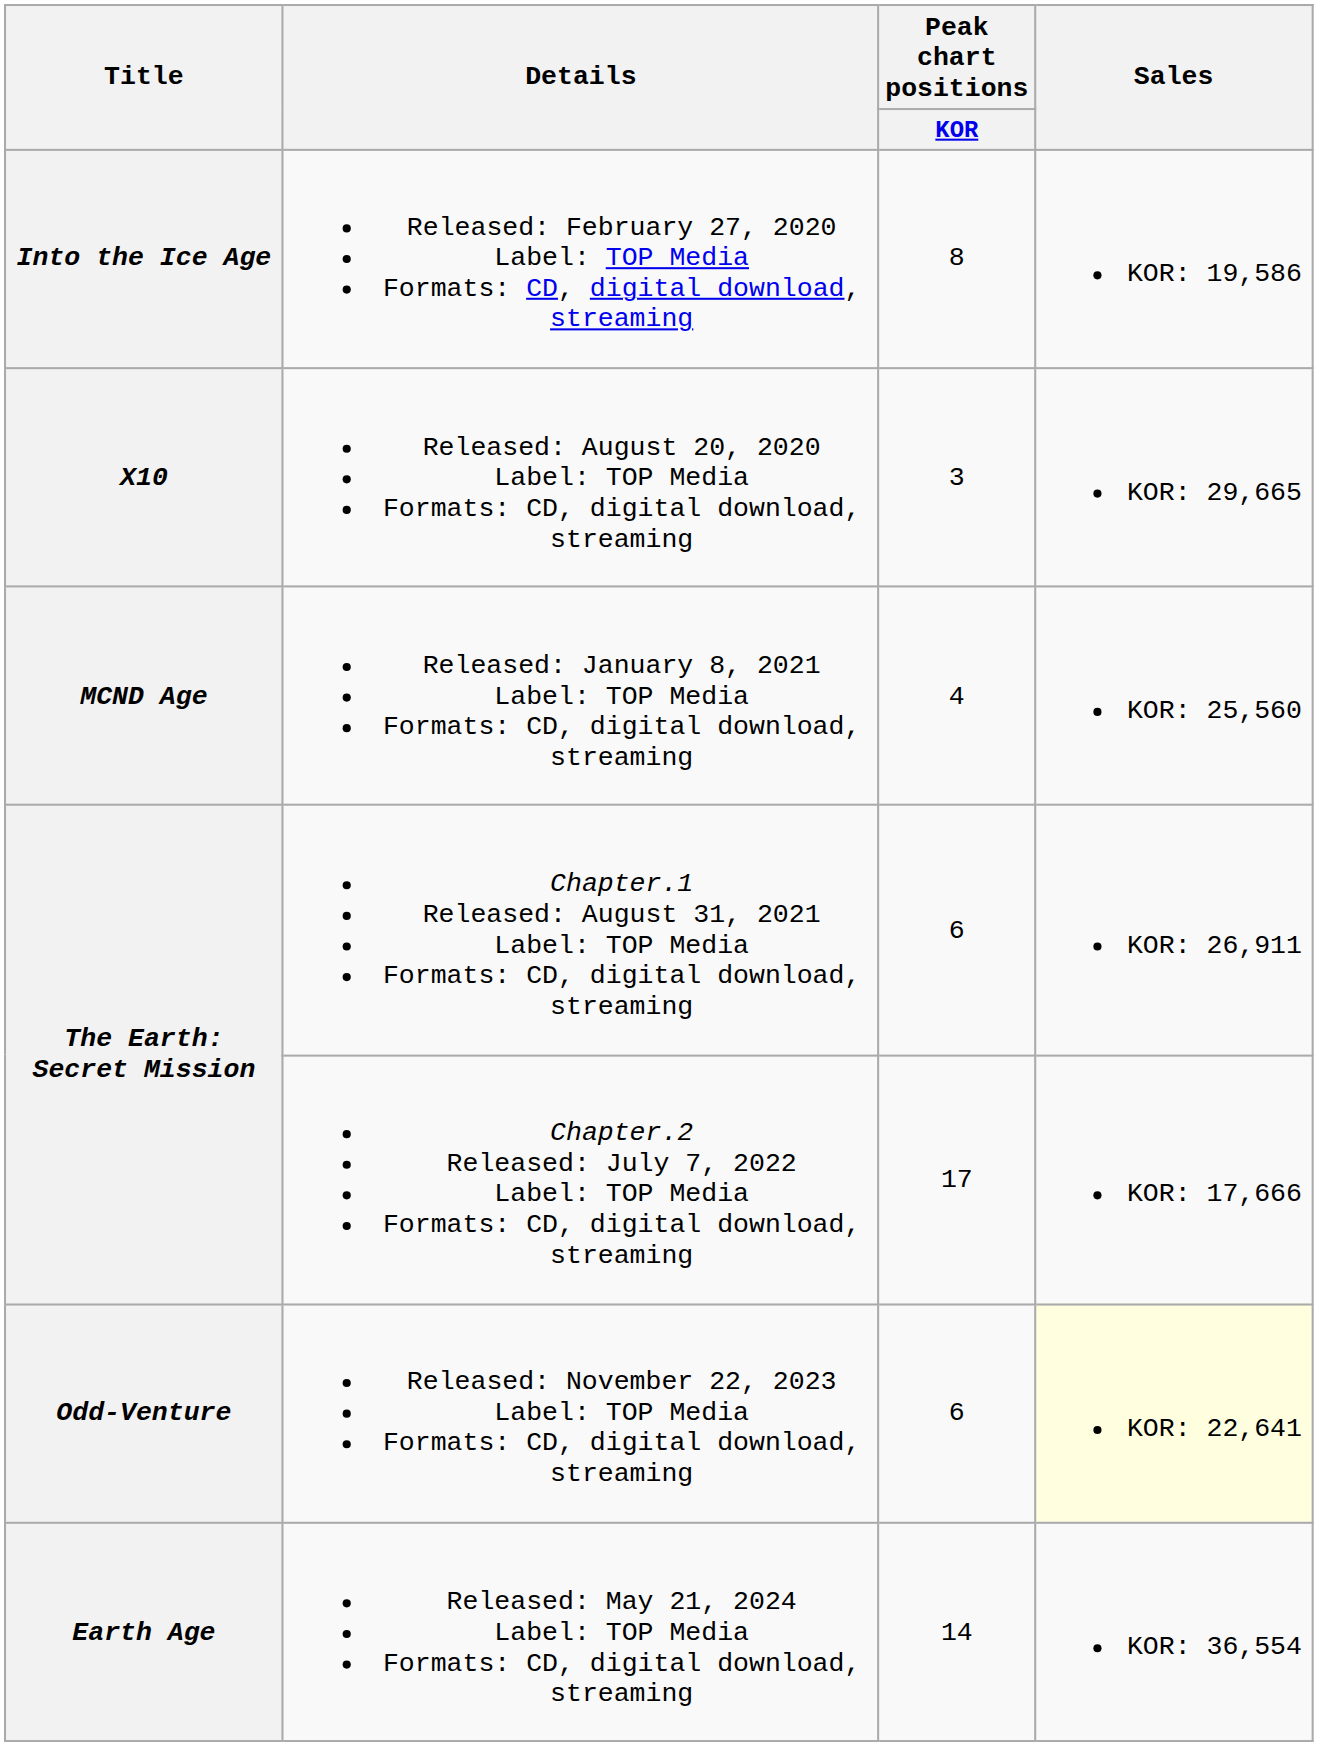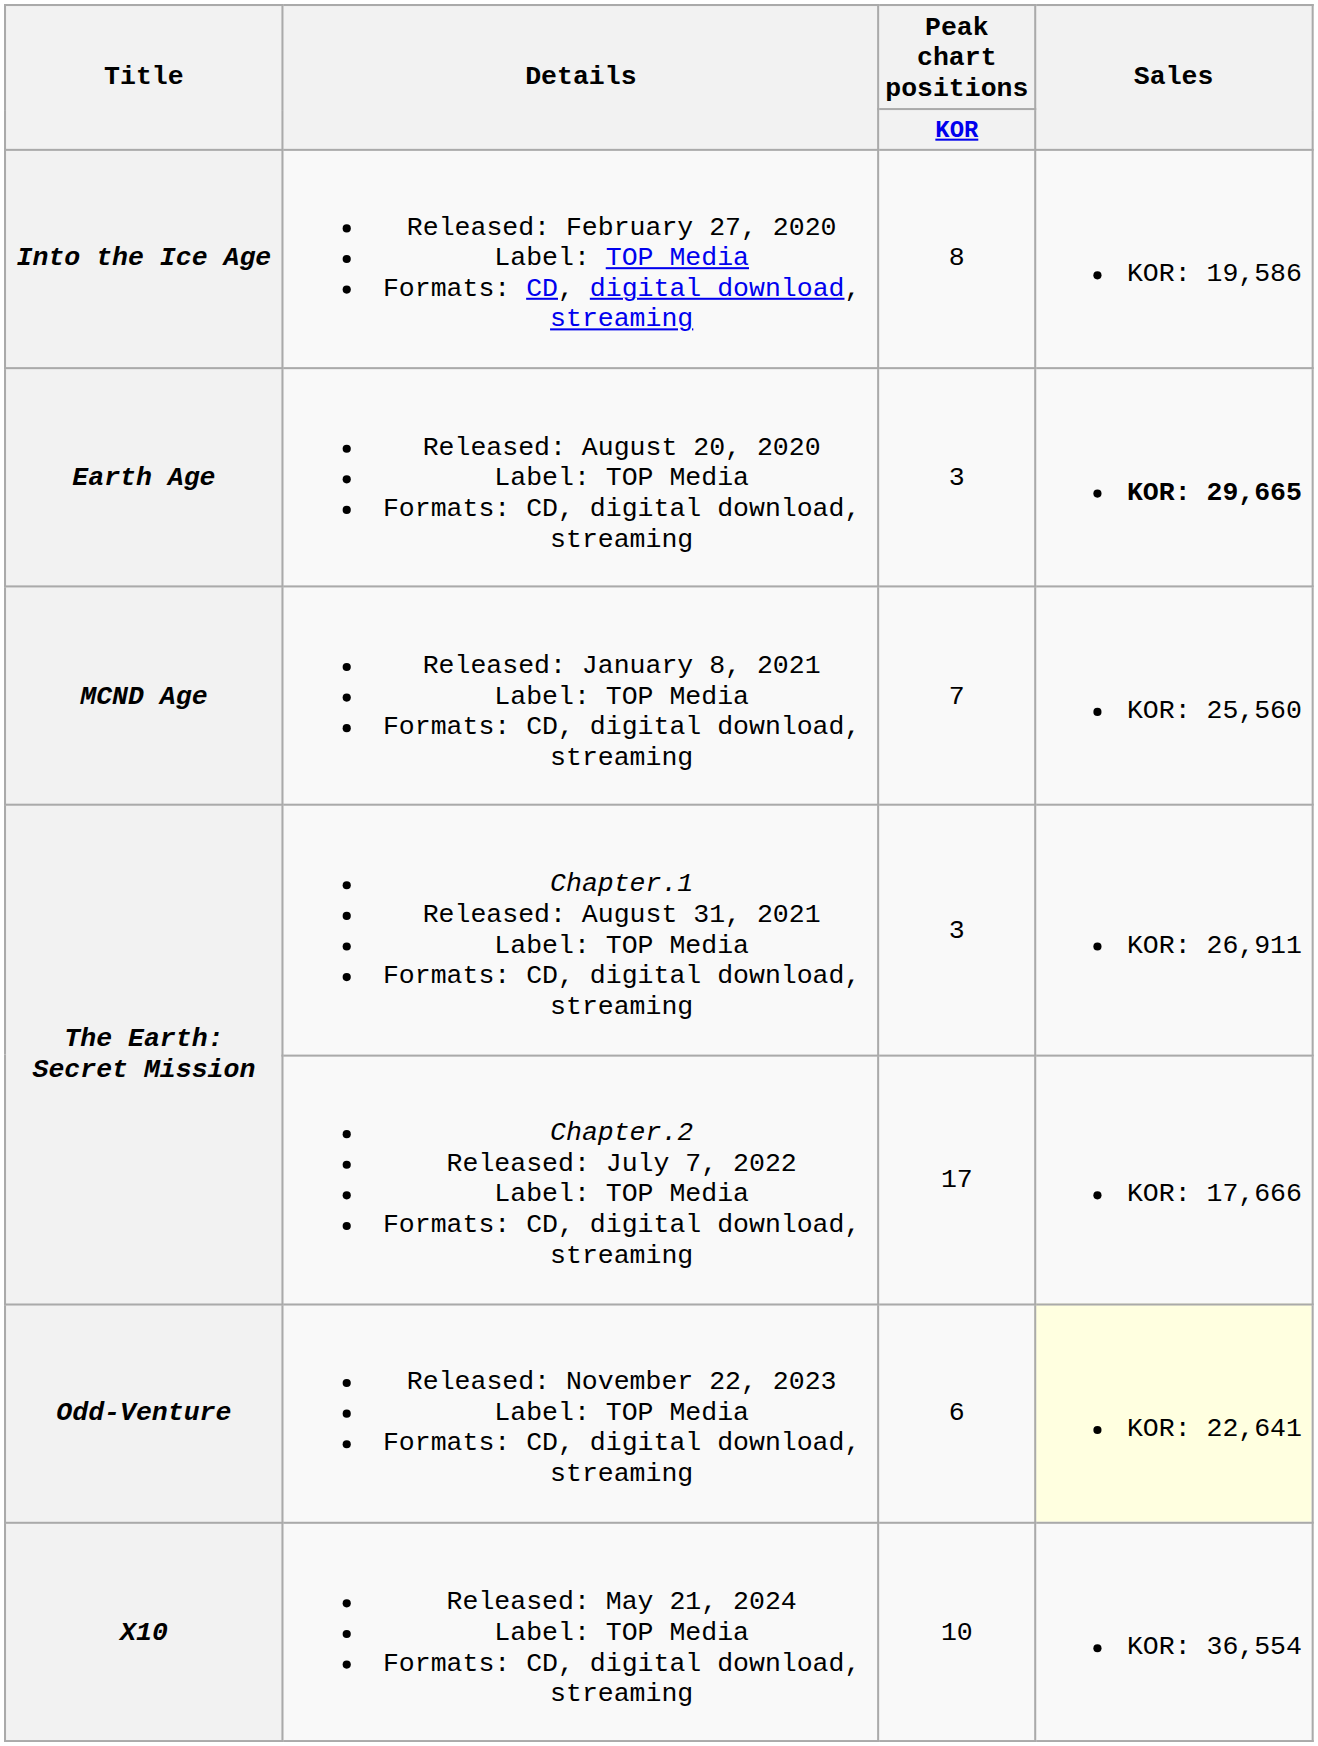(144, 478) X10 -> (144, 478) Earth Age
(1174, 493) normal -> (1174, 493) bold
(957, 696) 4 -> (957, 696) 7
(957, 930) 6 -> (957, 930) 3
(144, 1632) Earth Age -> (144, 1632) X10
(957, 1632) 14 -> (957, 1632) 10
